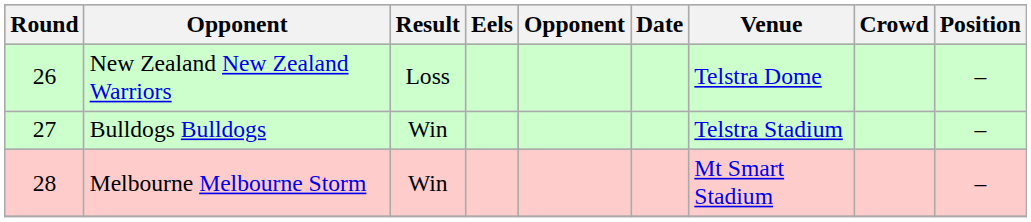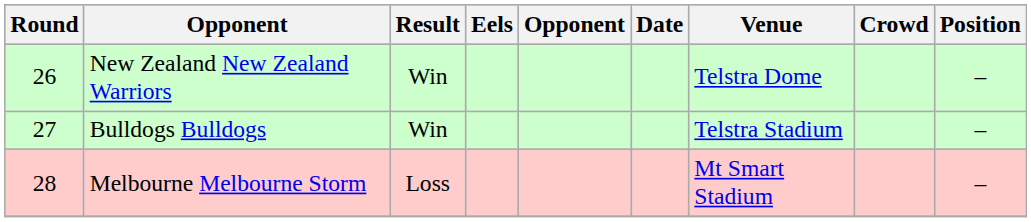(428, 77) Loss -> (428, 77) Win
(428, 183) Win -> (428, 183) Loss
